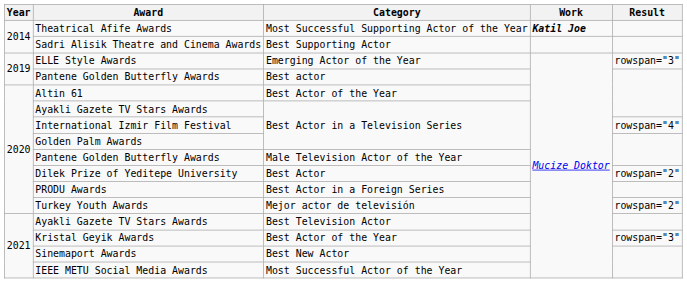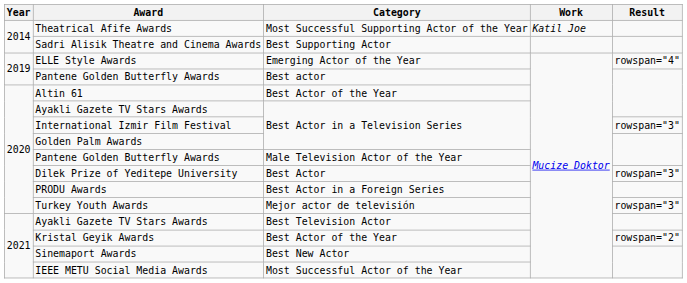(559, 29) bold -> (559, 29) normal
(647, 61) rowspan="3" -> (647, 61) rowspan="4"
(647, 125) rowspan="4" -> (647, 125) rowspan="3"
(647, 173) rowspan="2" -> (647, 173) rowspan="3"
(647, 206) rowspan="2" -> (647, 206) rowspan="3"
(647, 238) rowspan="3" -> (647, 238) rowspan="2"
